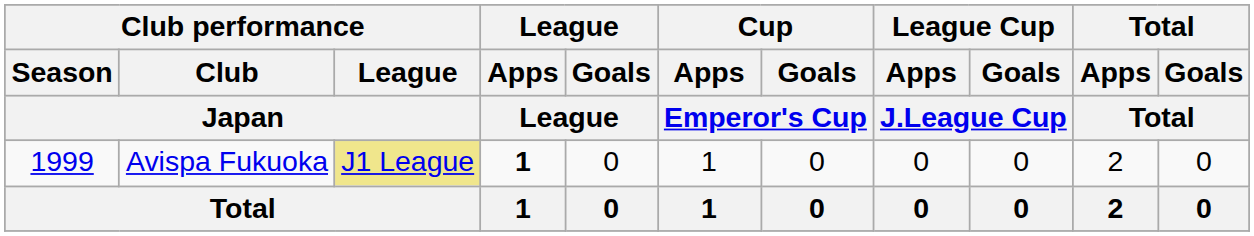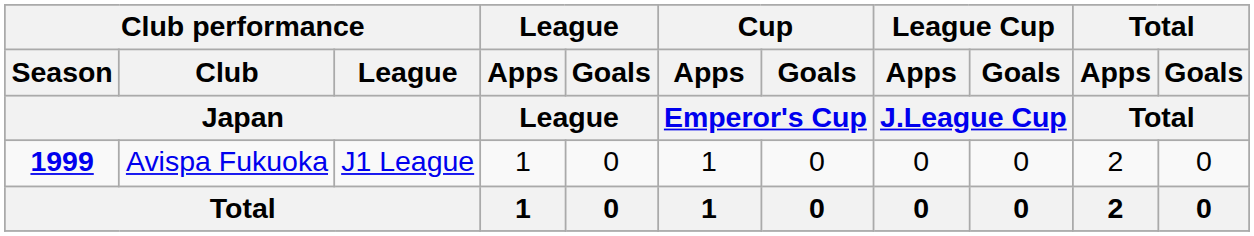(62, 162) normal -> (62, 162) bold
(408, 162) khaki background -> (408, 162) no background
(523, 162) bold -> (523, 162) normal
